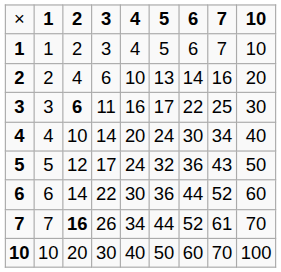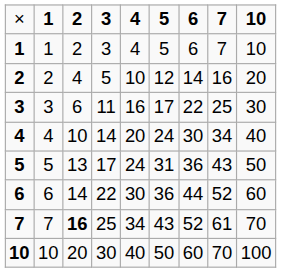(106, 77) 6 -> (106, 77) 5
(164, 77) 13 -> (164, 77) 12
(77, 107) bold -> (77, 107) normal
(77, 165) 12 -> (77, 165) 13
(164, 165) 32 -> (164, 165) 31
(106, 223) 26 -> (106, 223) 25
(164, 223) 44 -> (164, 223) 43
